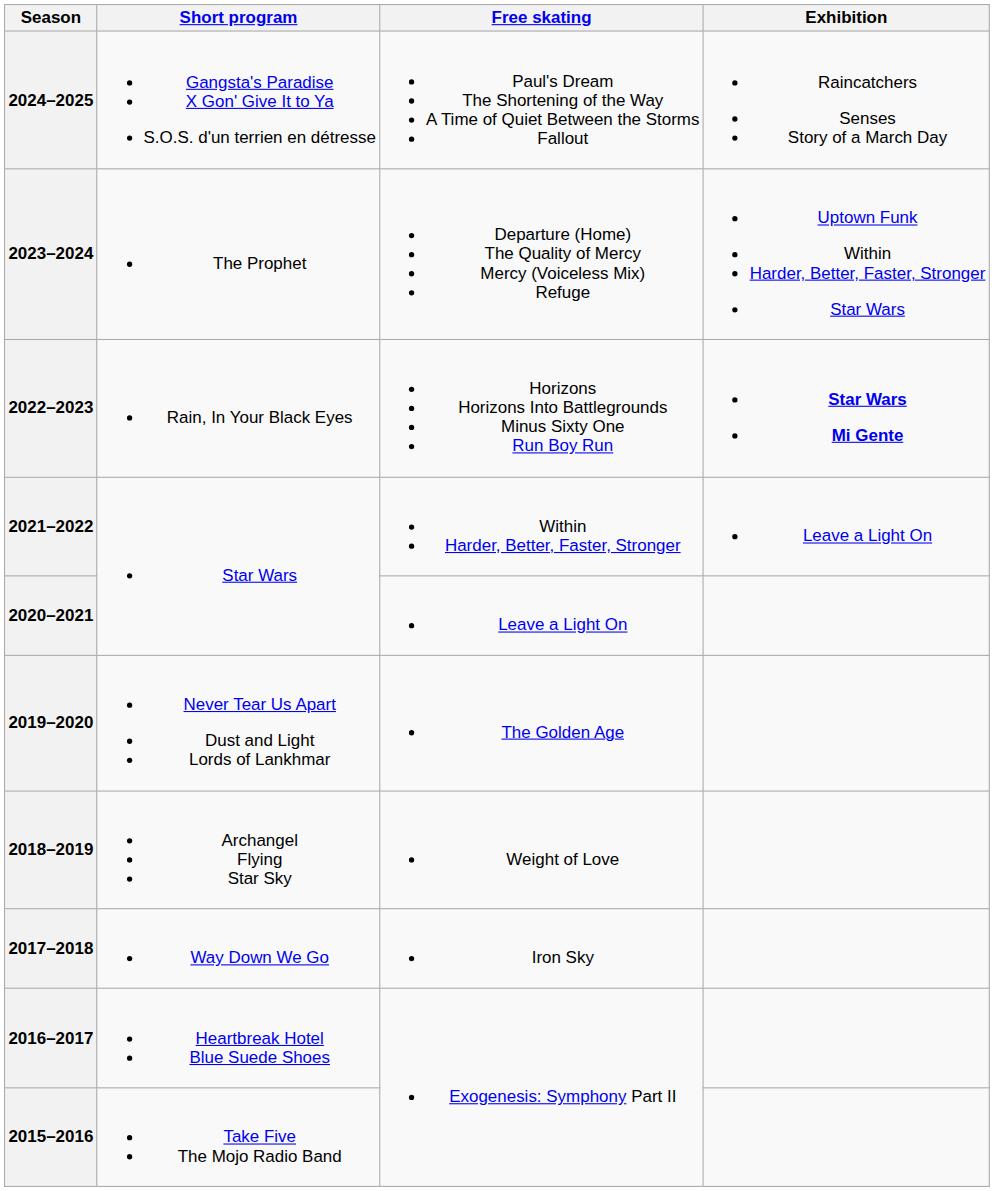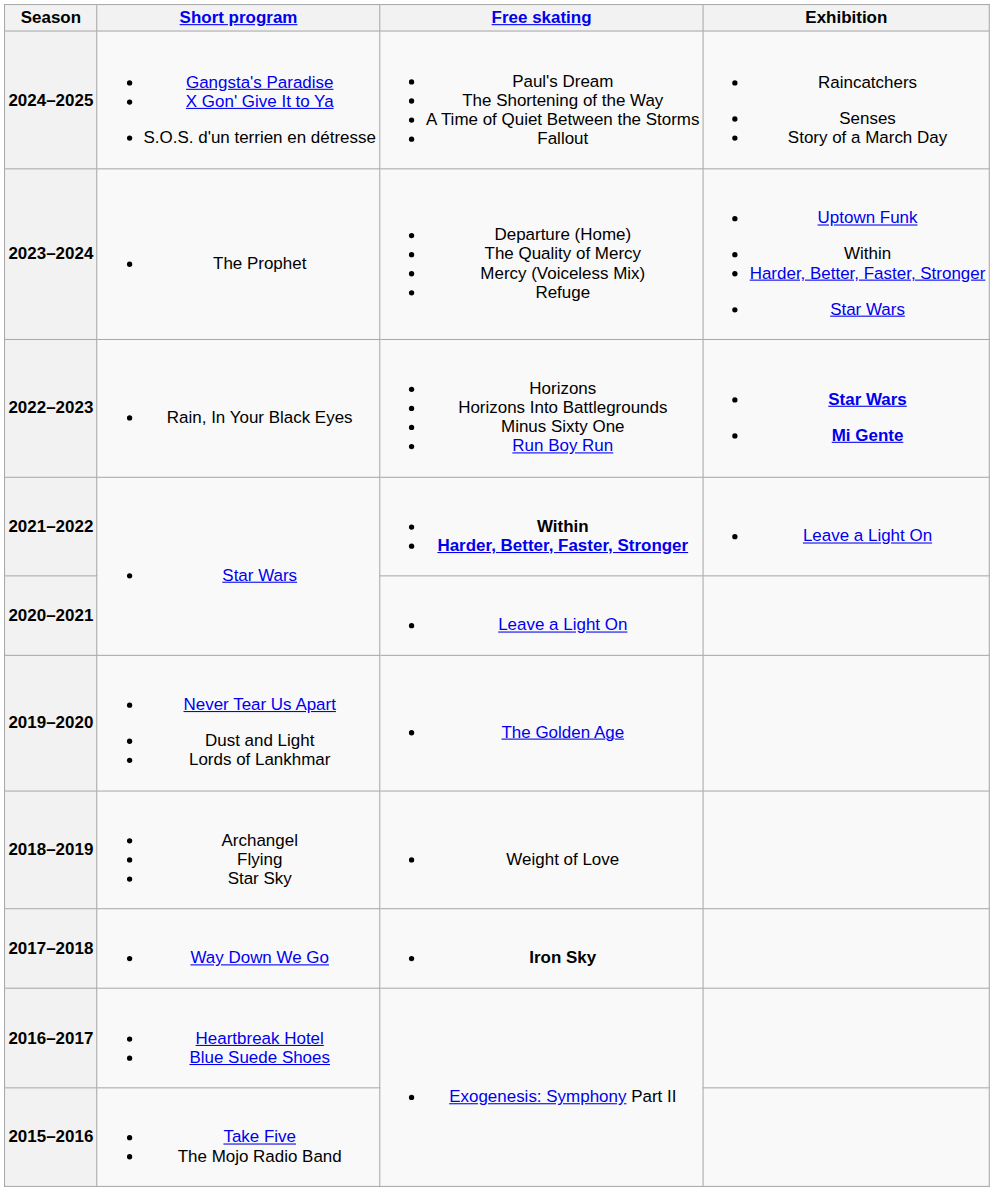(542, 536) normal -> (542, 536) bold
(542, 958) normal -> (542, 958) bold
